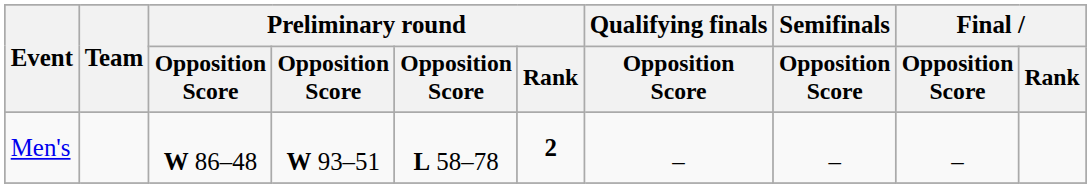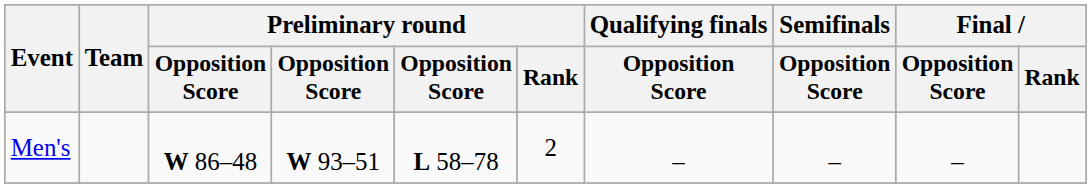(551, 147) bold -> (551, 147) normal
